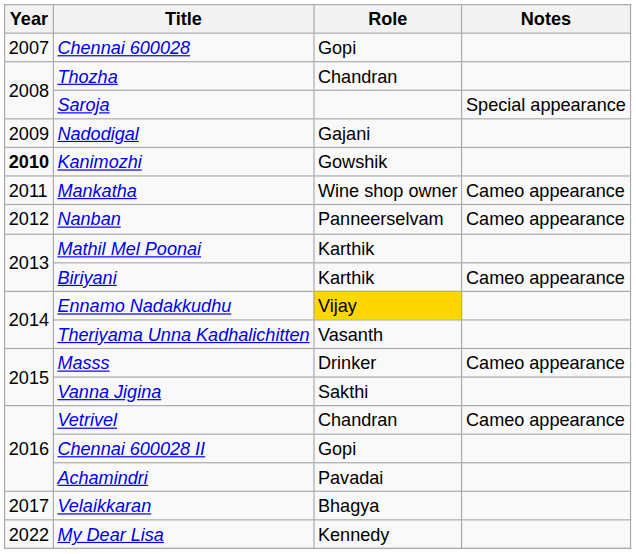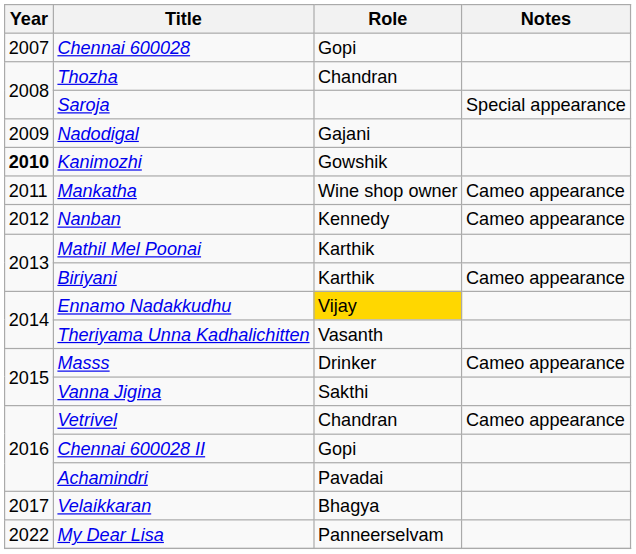(381, 220) Panneerselvam -> (354, 220) Kennedy
(354, 535) Kennedy -> (381, 535) Panneerselvam
